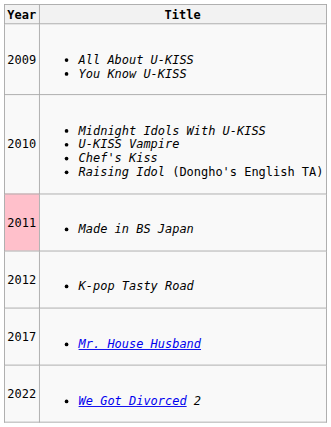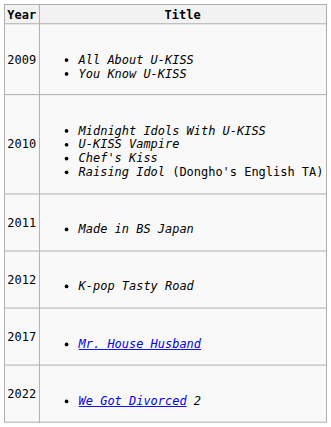(22, 222) pink background -> (22, 222) no background
